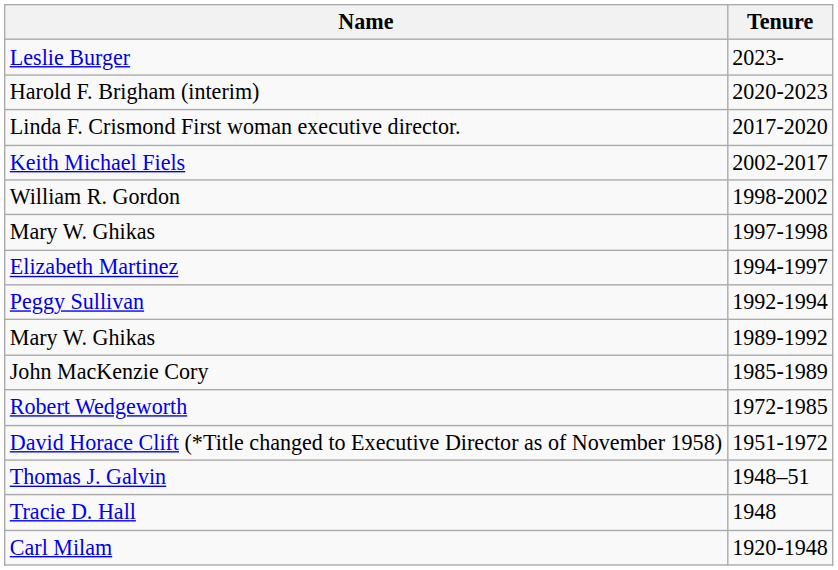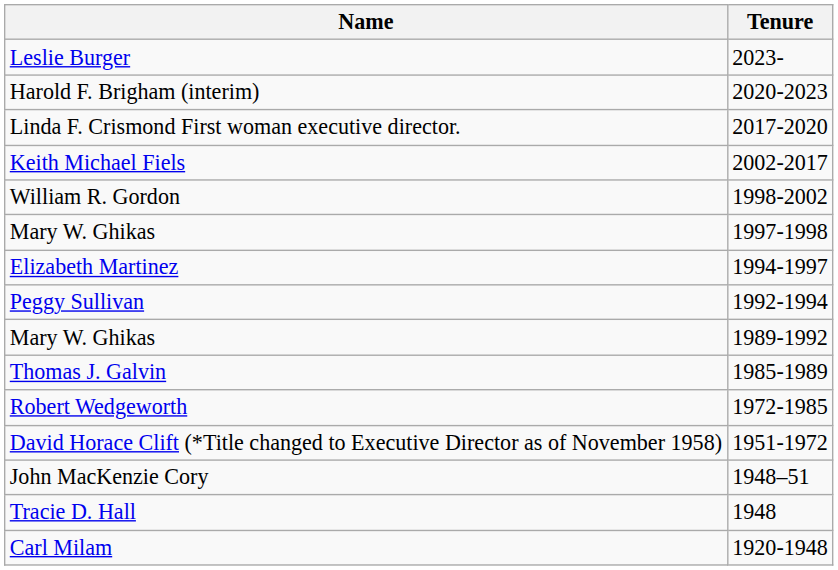(109, 372) John MacKenzie Cory -> (88, 372) Thomas J. Galvin
(88, 477) Thomas J. Galvin -> (109, 477) John MacKenzie Cory
